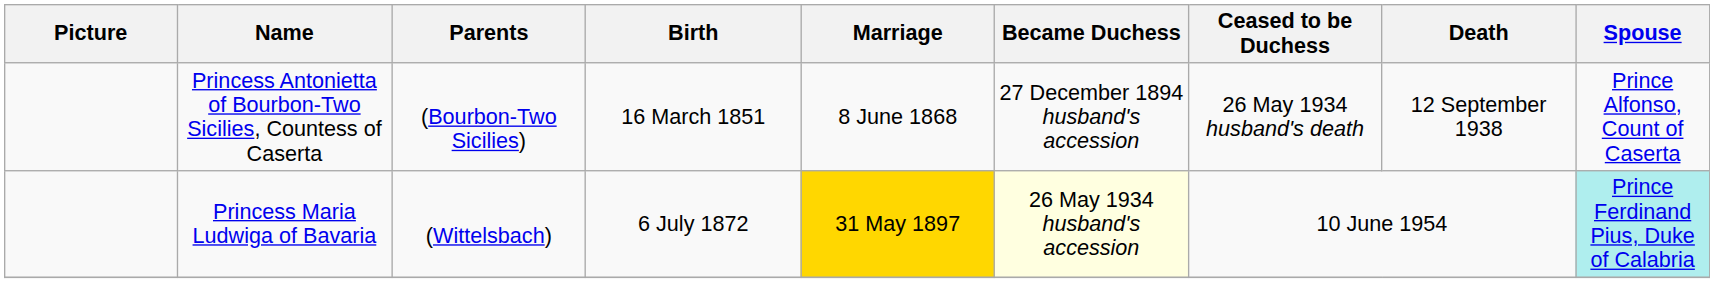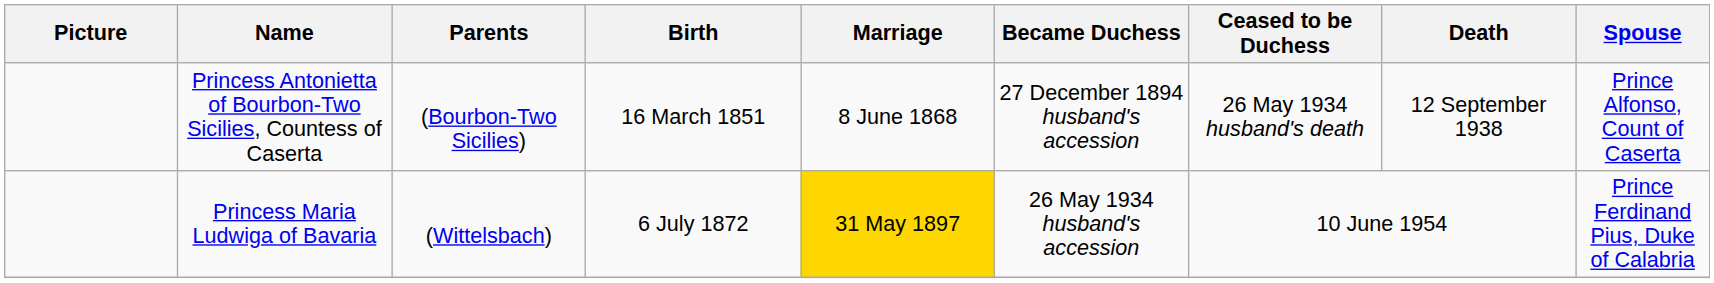(1091, 223) lightyellow background -> (1091, 223) no background
(1643, 223) paleturquoise background -> (1643, 223) no background
